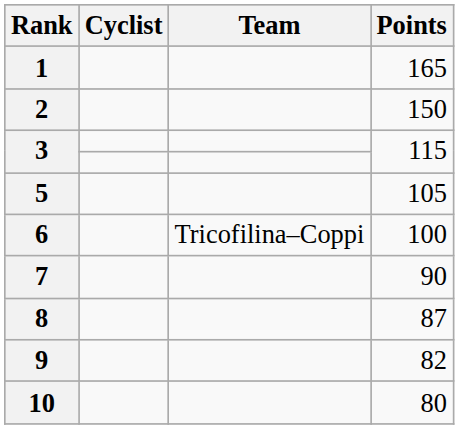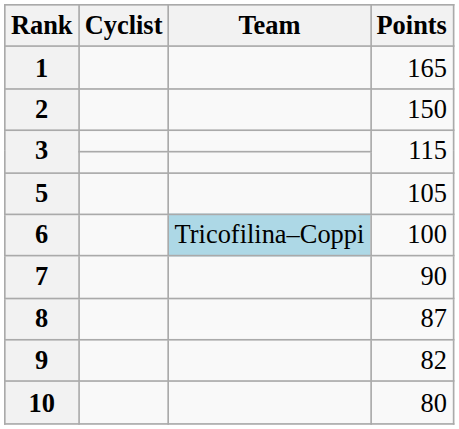(269, 234) no background -> (269, 234) lightblue background
